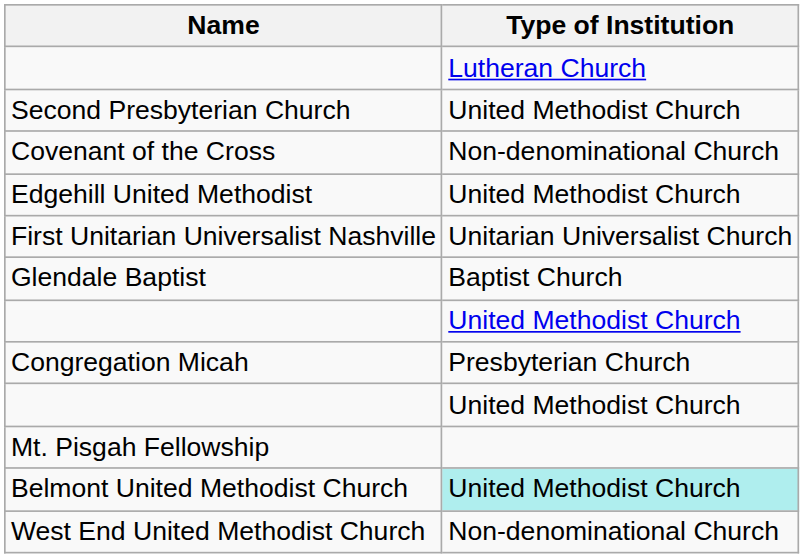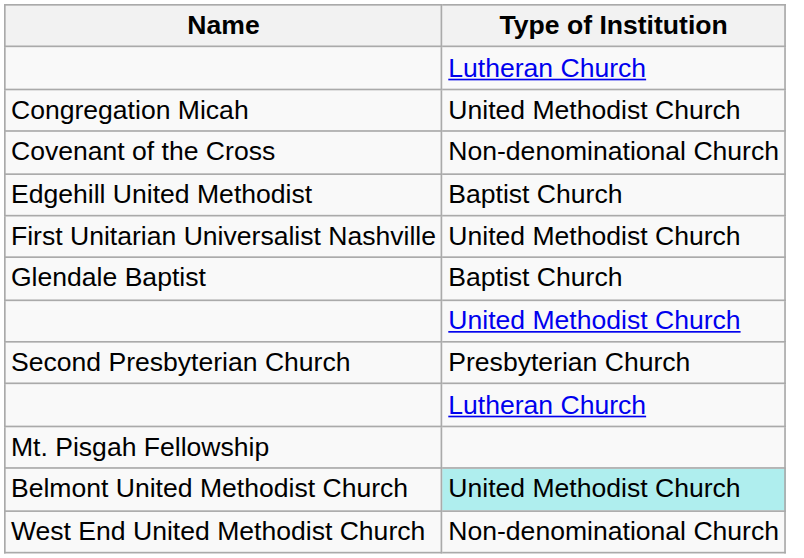(181, 109) Second Presbyterian Church -> (130, 109) Congregation Micah
(594, 194) United Methodist Church -> (535, 194) Baptist Church
(620, 236) Unitarian Universalist Church -> (594, 236) United Methodist Church
(130, 362) Congregation Micah -> (181, 362) Second Presbyterian Church
(594, 404) United Methodist Church -> (547, 404) Lutheran Church
